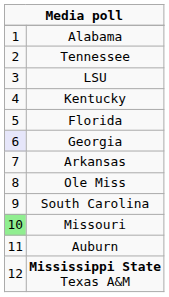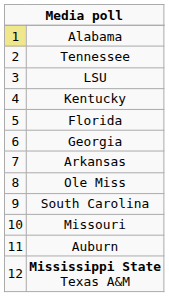(15, 36) no background -> (15, 36) khaki background
(15, 141) lavender background -> (15, 141) no background
(15, 225) lightgreen background -> (15, 225) no background
